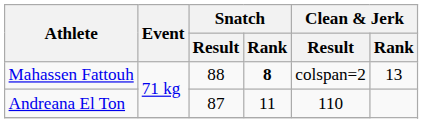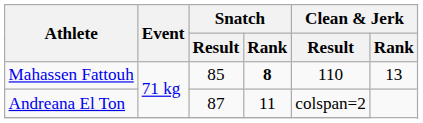(216, 75) 88 -> (216, 75) 85
(331, 75) colspan=2 -> (331, 75) 110
(331, 103) 110 -> (331, 103) colspan=2
